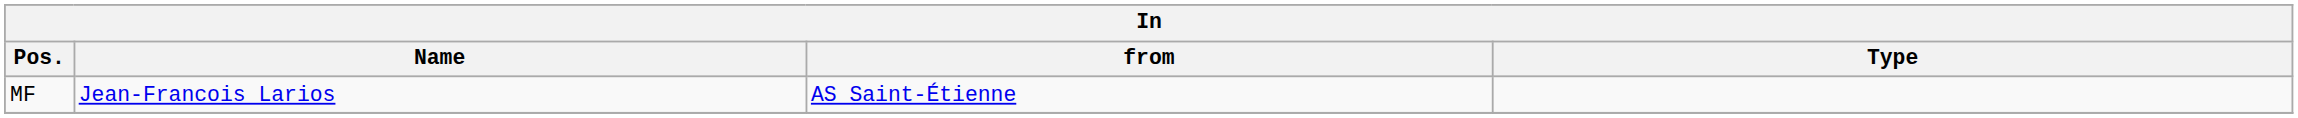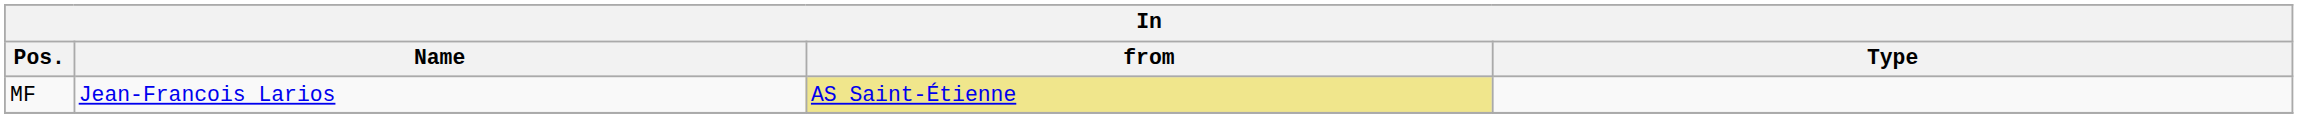(914, 95) no background -> (914, 95) khaki background
